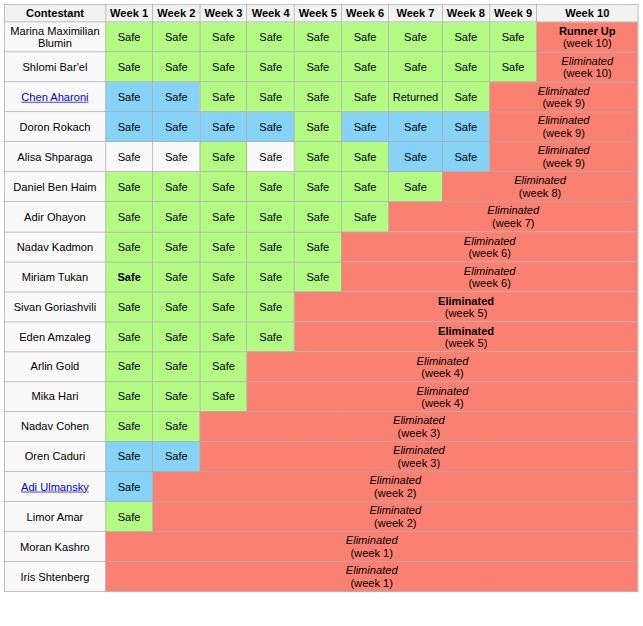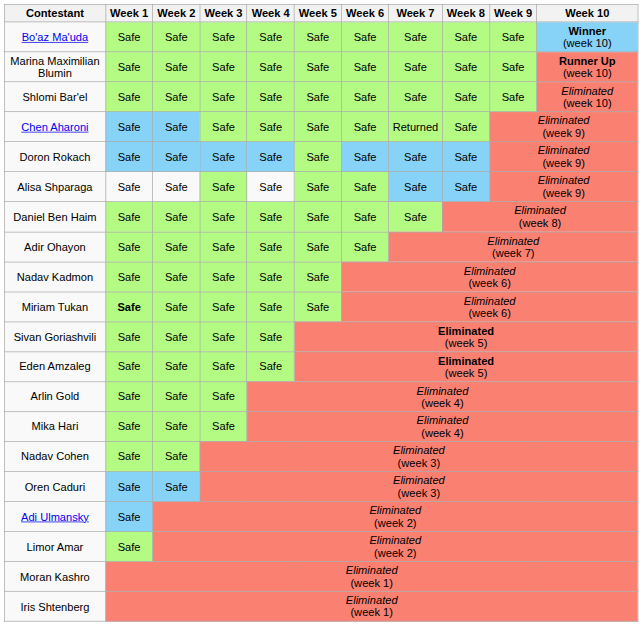+ row: (55, 37)
